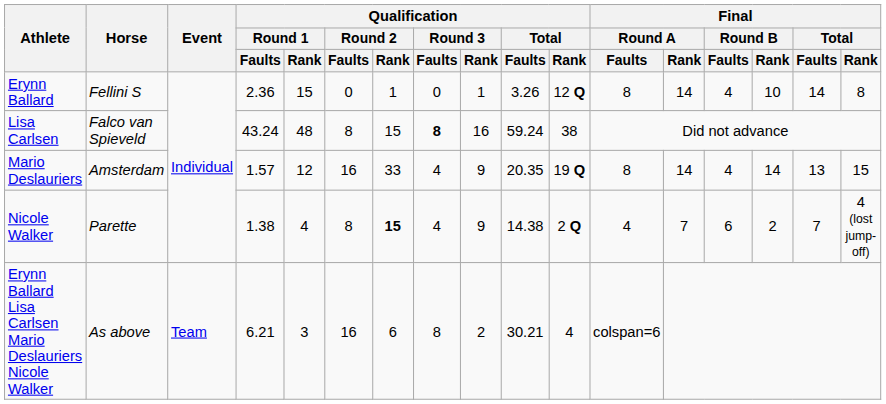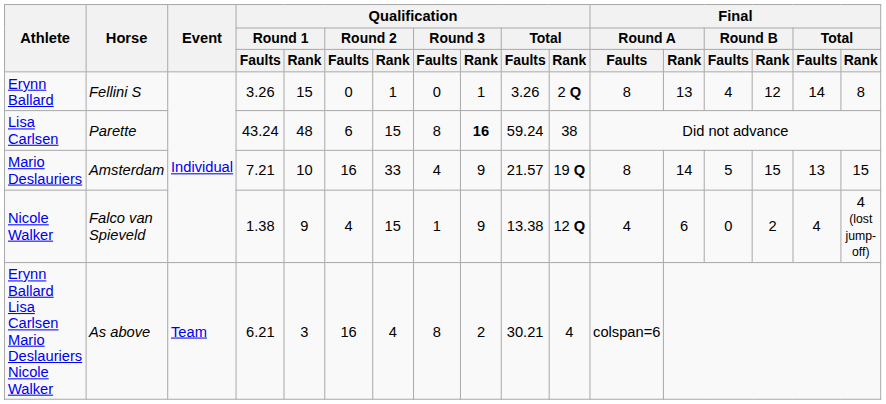(260, 92) 2.36 -> (260, 92) 3.26
(569, 92) 12 Q -> (569, 92) 2 Q
(684, 92) 14 -> (684, 92) 13
(772, 92) 10 -> (772, 92) 12
(121, 131) Falco van Spieveld -> (113, 131) Parette
(349, 131) 8 -> (349, 131) 6
(437, 131) bold -> (437, 131) normal
(481, 131) normal -> (481, 131) bold
(260, 171) 1.57 -> (260, 171) 7.21
(304, 171) 12 -> (304, 171) 10
(525, 171) 20.35 -> (525, 171) 21.57
(728, 171) 4 -> (728, 171) 5
(772, 171) 14 -> (772, 171) 15
(113, 227) Parette -> (121, 227) Falco van Spieveld
(304, 227) 4 -> (304, 227) 9
(349, 227) 8 -> (349, 227) 4
(393, 227) bold -> (393, 227) normal
(437, 227) 4 -> (437, 227) 1
(525, 227) 14.38 -> (525, 227) 13.38
(569, 227) 2 Q -> (569, 227) 12 Q
(684, 227) 7 -> (684, 227) 6
(728, 227) 6 -> (728, 227) 0
(817, 227) 7 -> (817, 227) 4
(393, 331) 6 -> (393, 331) 4
